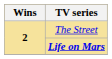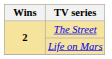(76, 46) bold -> (75, 46) normal
